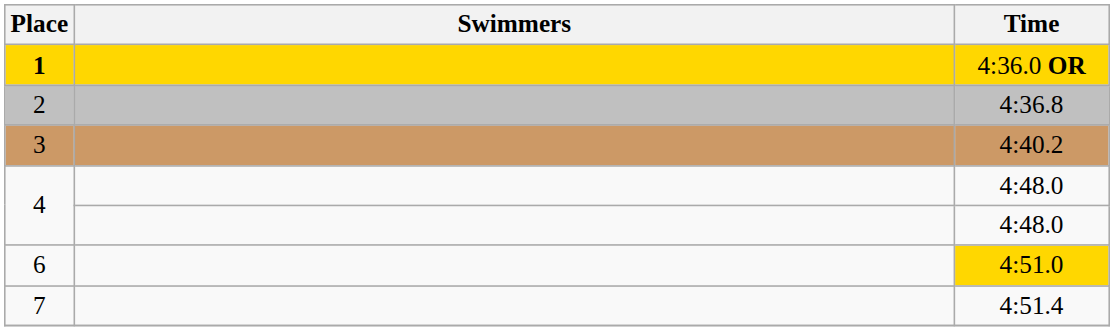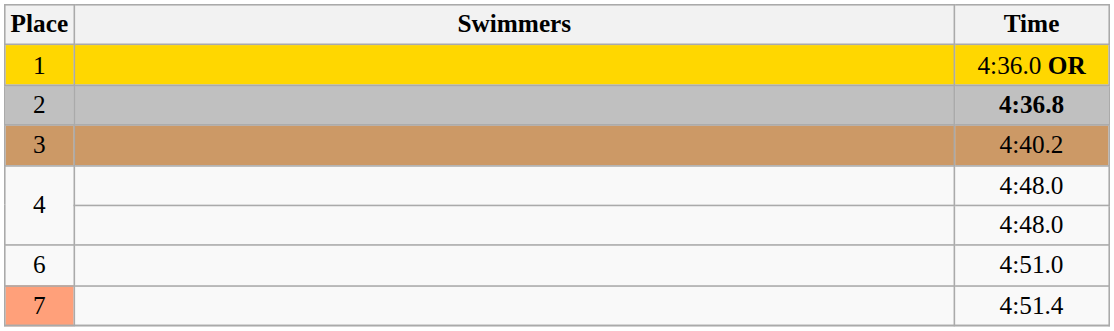(39, 64) bold -> (39, 64) normal
(1032, 104) normal -> (1032, 104) bold
(1032, 265) gold background -> (1032, 265) no background
(39, 305) no background -> (39, 305) lightsalmon background
